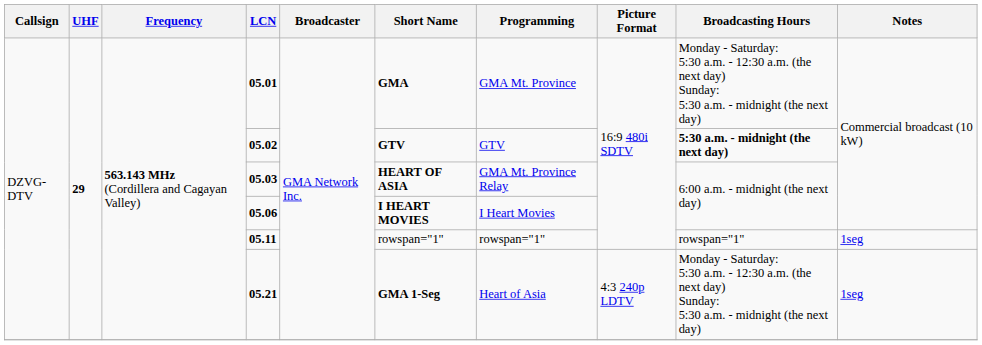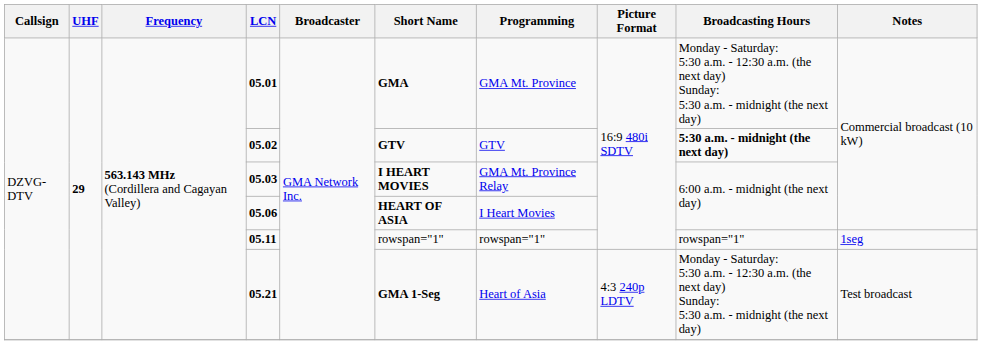(410, 179) HEART OF ASIA -> (404, 179) I HEART MOVIES
(404, 212) I HEART MOVIES -> (410, 212) HEART OF ASIA
(852, 294) 1seg -> (876, 294) Test broadcast
